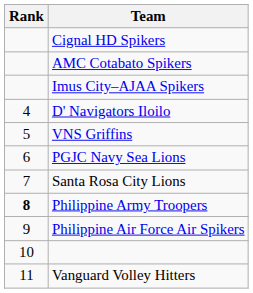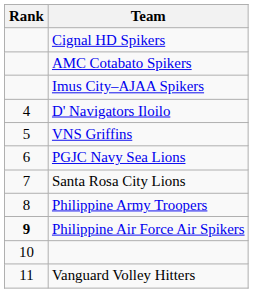(26, 205) bold -> (26, 205) normal
(26, 228) normal -> (26, 228) bold
